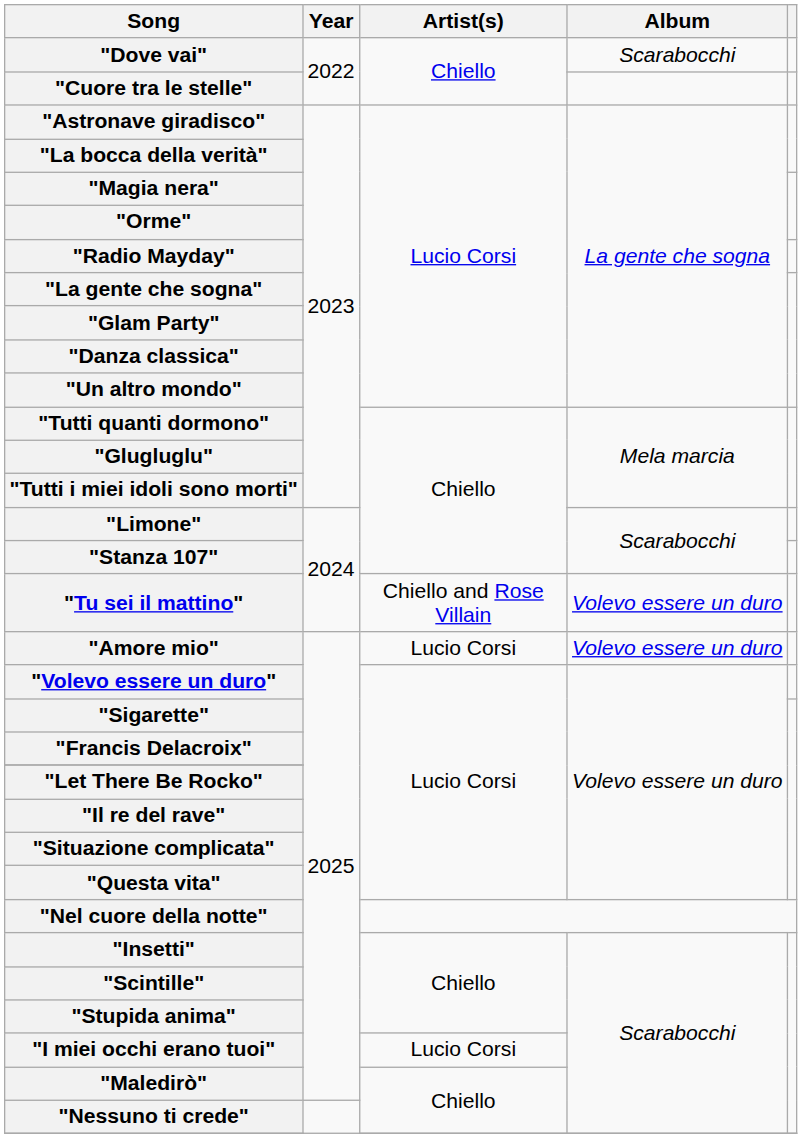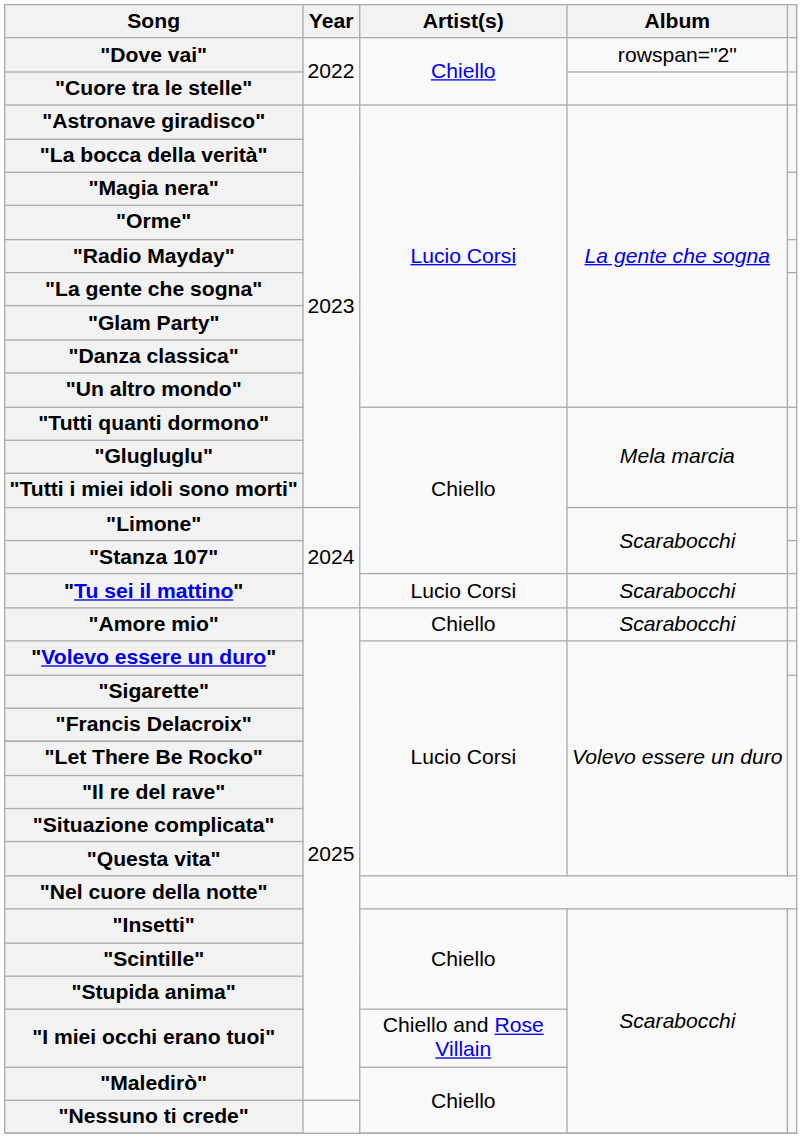(677, 54) Scarabocchi -> (677, 54) rowspan="2"
(463, 602) Chiello and Rose Villain -> (463, 590) Lucio Corsi
(677, 602) Volevo essere un duro -> (677, 590) Scarabocchi
(463, 647) Lucio Corsi -> (463, 624) Chiello
(677, 647) Volevo essere un duro -> (677, 624) Scarabocchi
(463, 1049) Lucio Corsi -> (463, 1037) Chiello and Rose Villain
